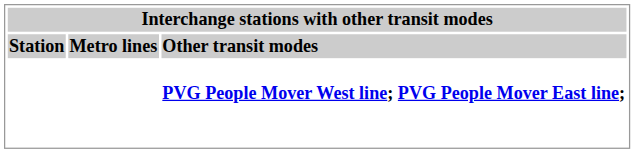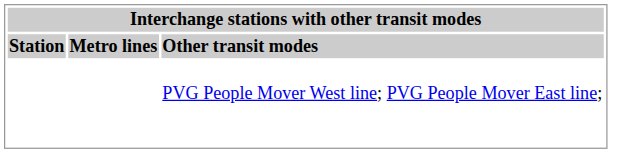(394, 92) bold -> (382, 92) normal
